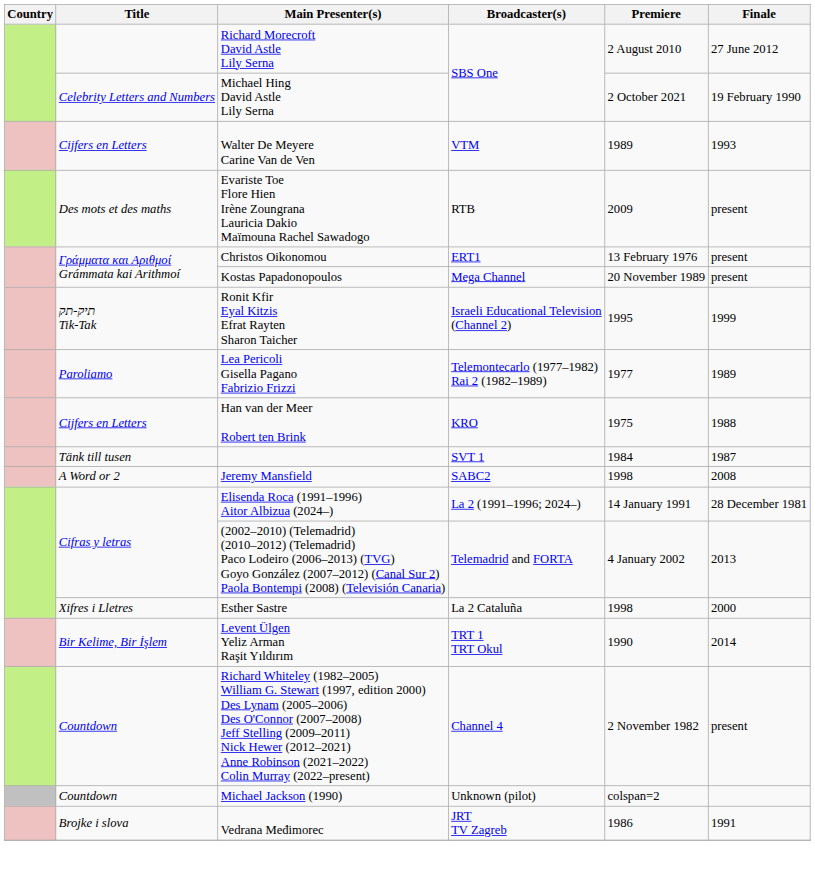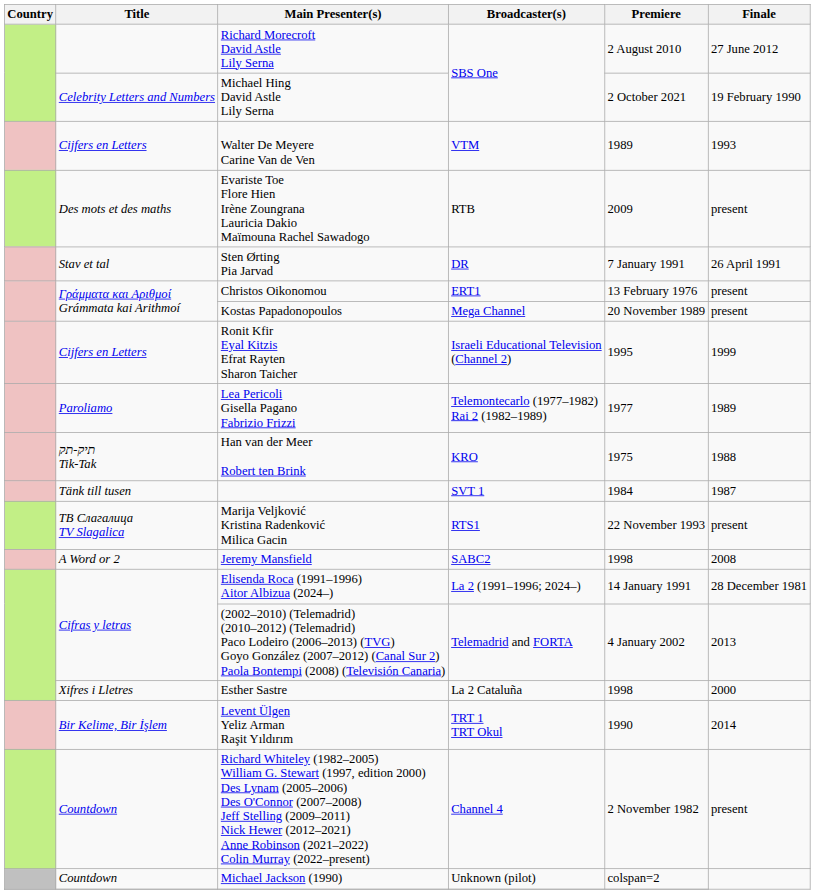+ row: (250, 264)
(78, 318) תיק-תק Tik-Tak -> (103, 352) Cijfers en Letters
(103, 422) Cijfers en Letters -> (78, 456) תיק-תק Tik-Tak
+ row: (273, 525)
- row: (272, 830)
